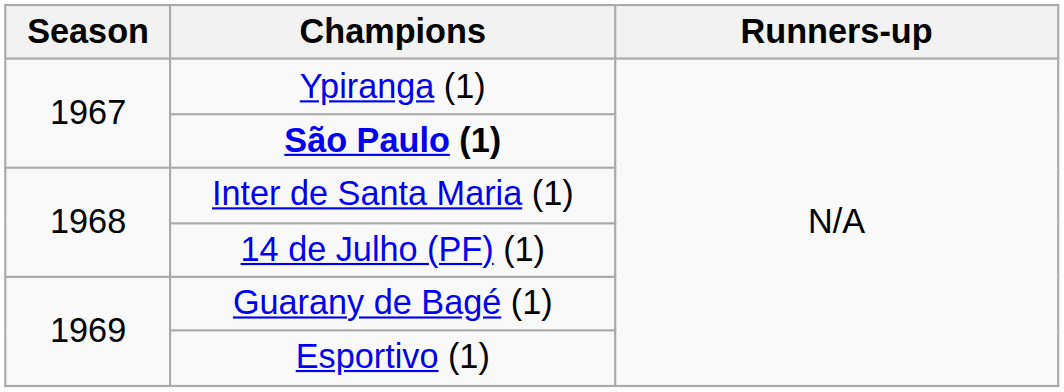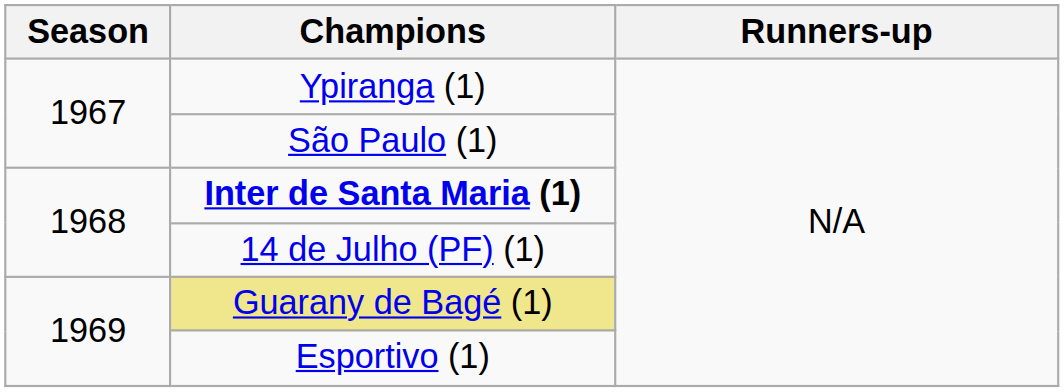(393, 140) bold -> (393, 140) normal
(393, 194) normal -> (393, 194) bold
(393, 303) no background -> (393, 303) khaki background
